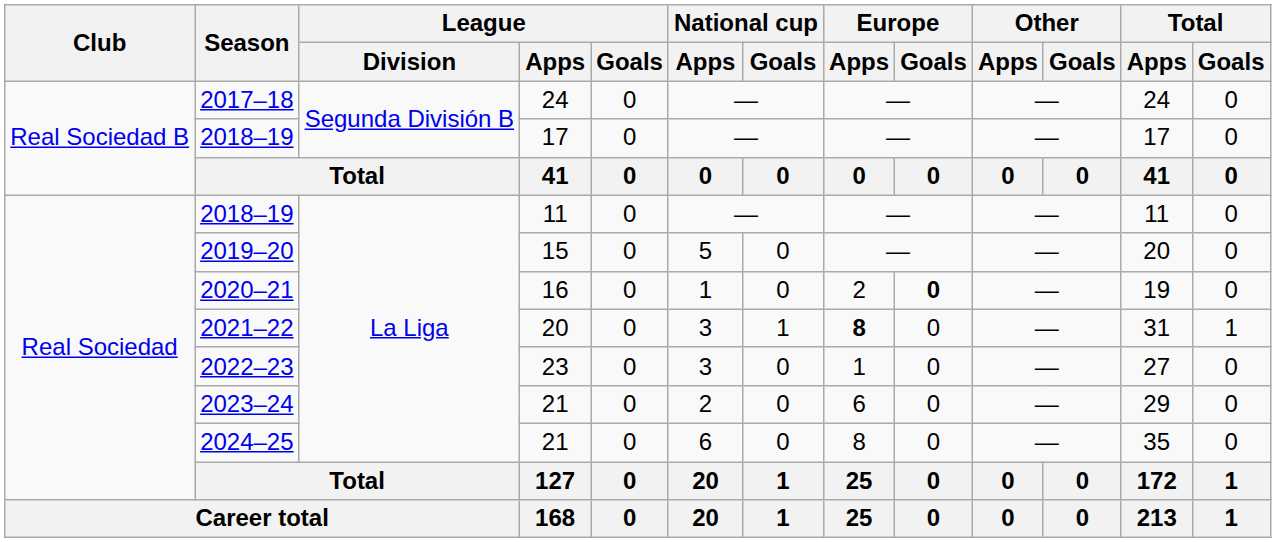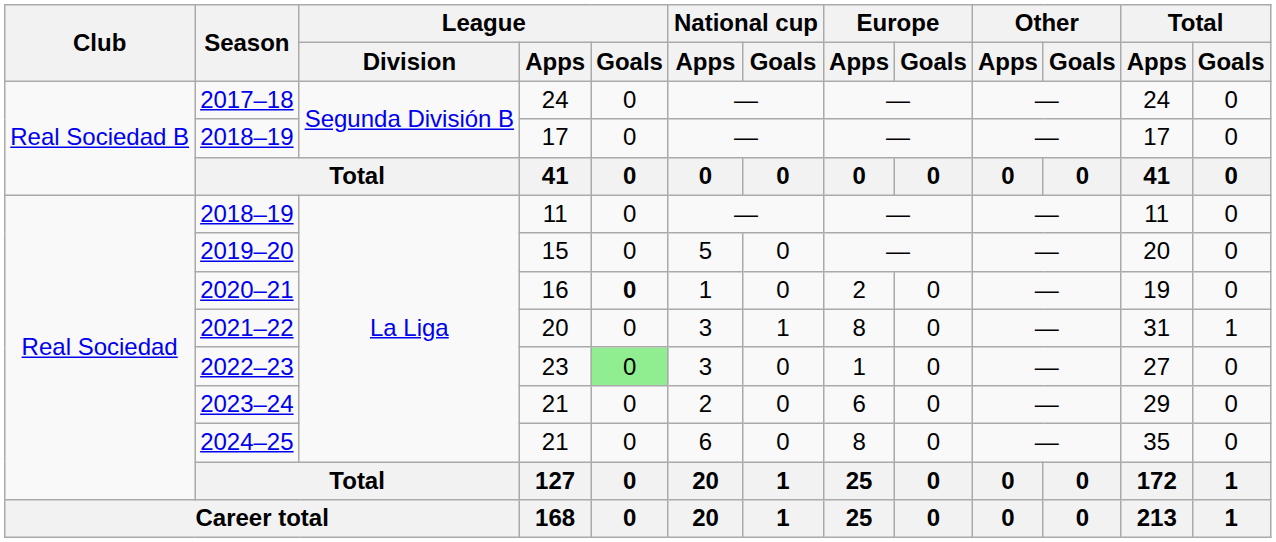(630, 289) normal -> (630, 289) bold
(933, 289) bold -> (933, 289) normal
(859, 328) bold -> (859, 328) normal
(630, 366) no background -> (630, 366) lightgreen background
